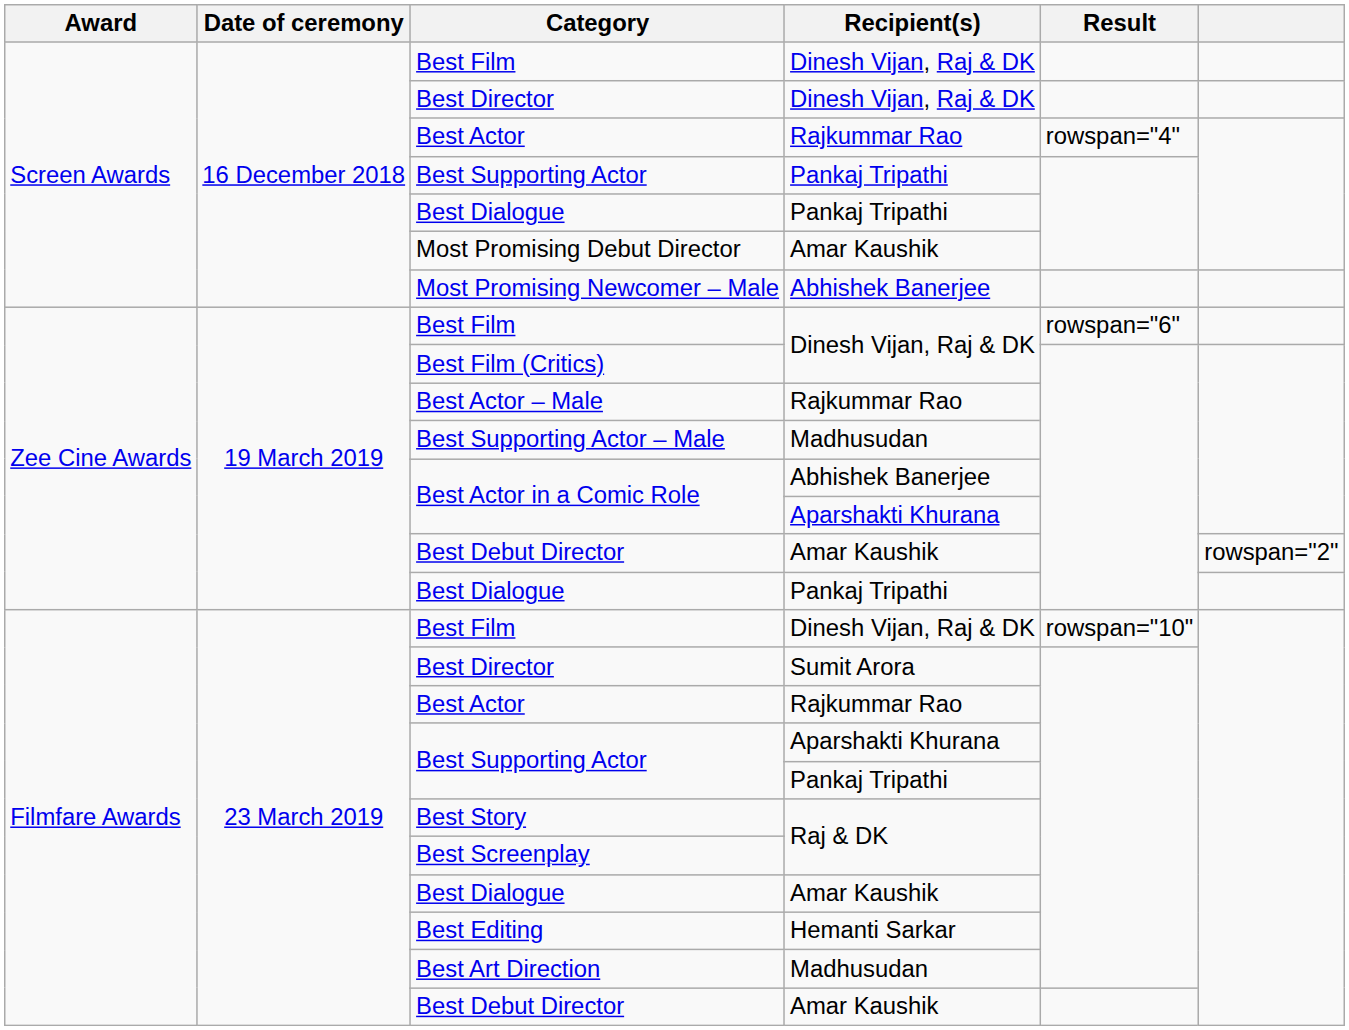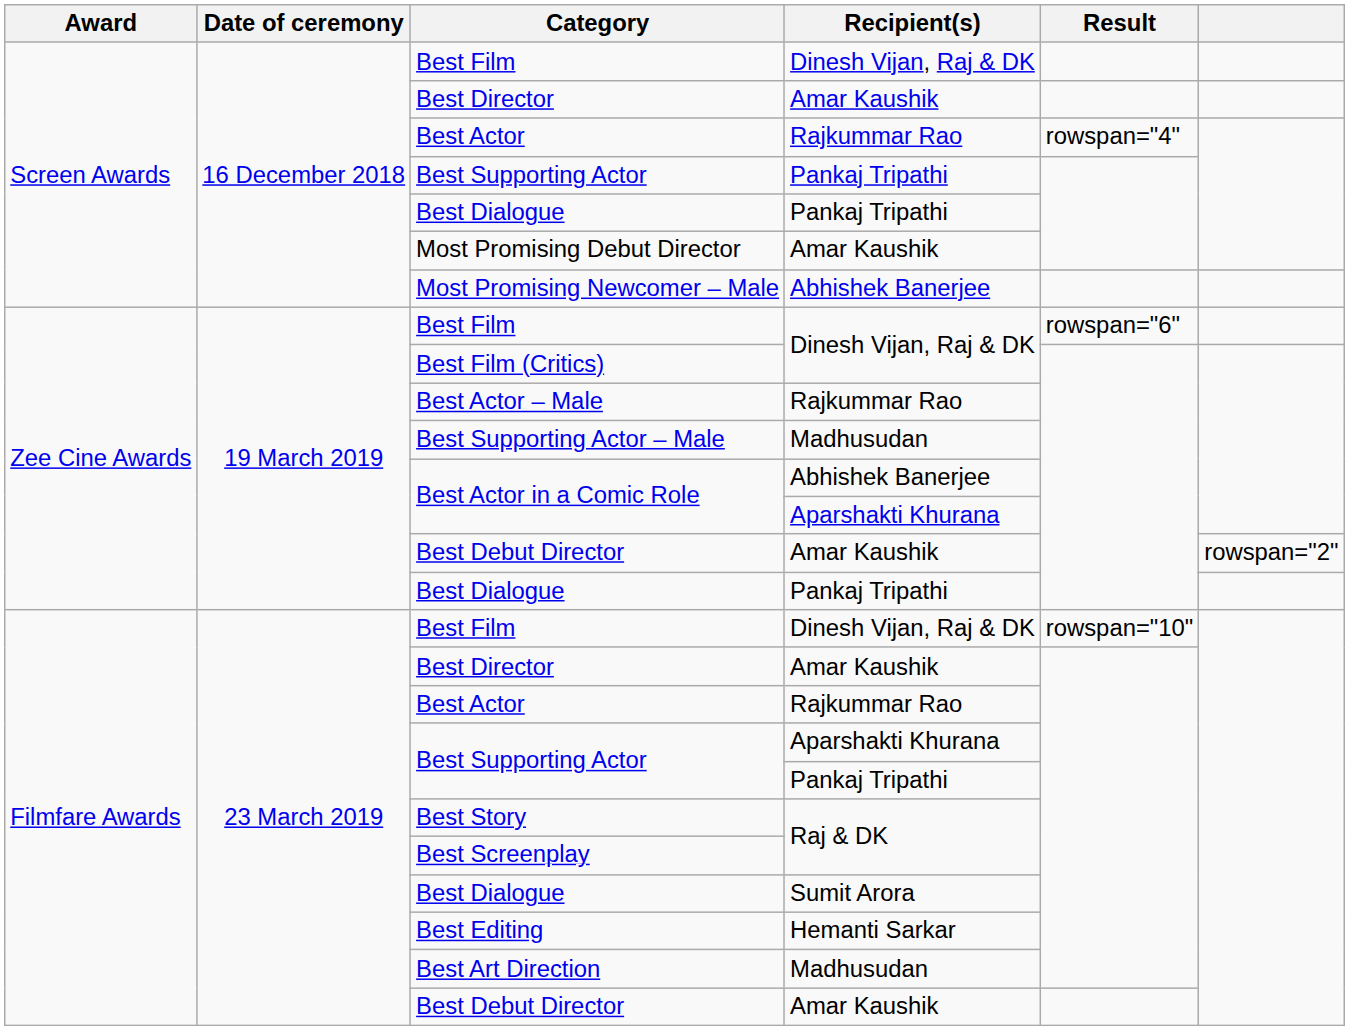(912, 99) Dinesh Vijan, Raj & DK -> (864, 99) Amar Kaushik
(852, 666) Sumit Arora -> (864, 666) Amar Kaushik
(864, 893) Amar Kaushik -> (852, 893) Sumit Arora
